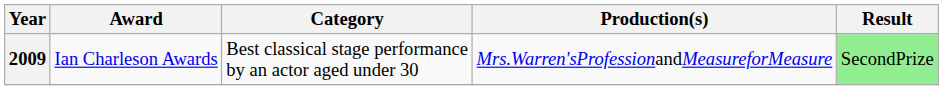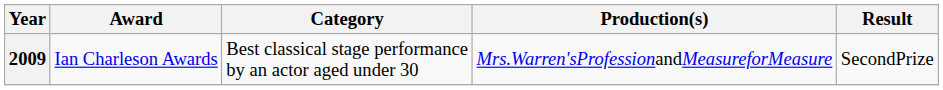(887, 59) lightgreen background -> (887, 59) no background
